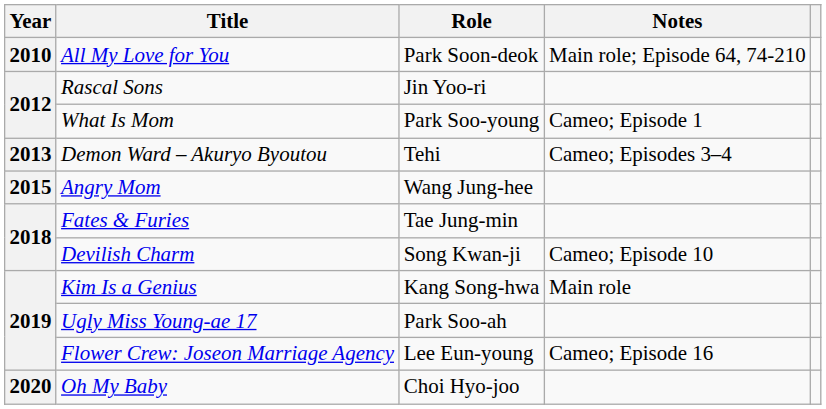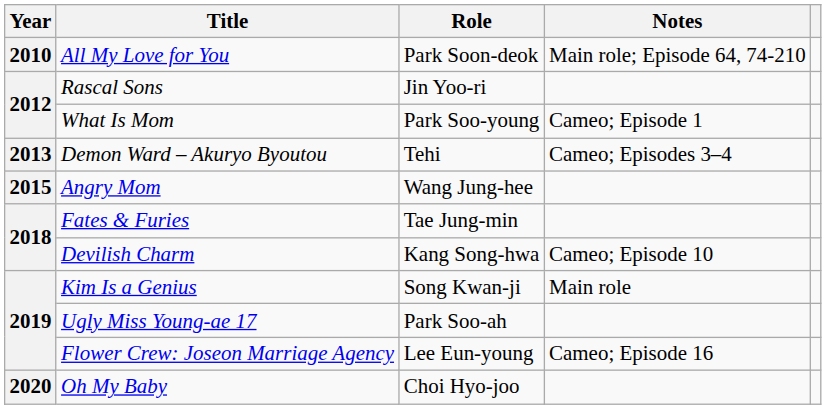(462, 253) Song Kwan-ji -> (472, 253) Kang Song-hwa
(472, 287) Kang Song-hwa -> (462, 287) Song Kwan-ji
